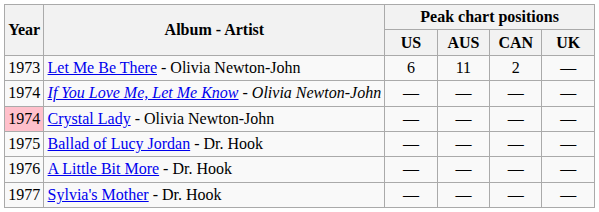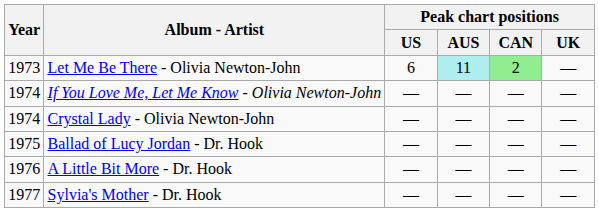(463, 67) no background -> (463, 67) paleturquoise background
(516, 67) no background -> (516, 67) lightgreen background
(24, 118) pink background -> (24, 118) no background
